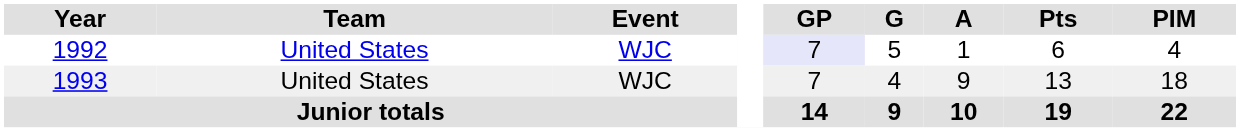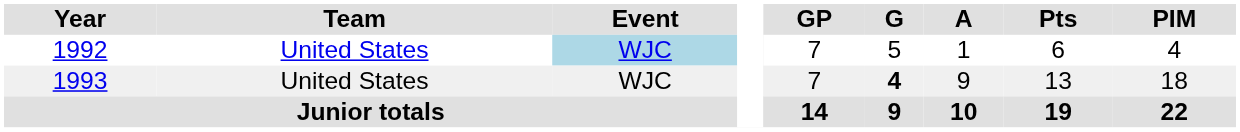(645, 49) no background -> (645, 49) lightblue background
(814, 49) lavender background -> (814, 49) no background
(894, 80) normal -> (894, 80) bold
